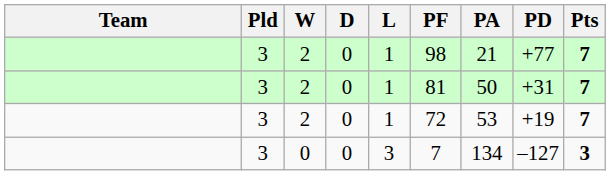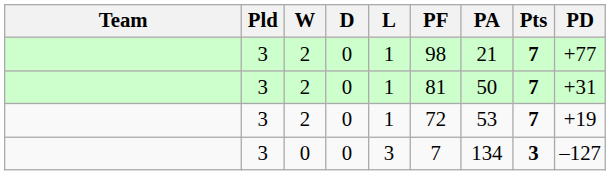columns swapped: (538, 20) <-> (585, 20)
